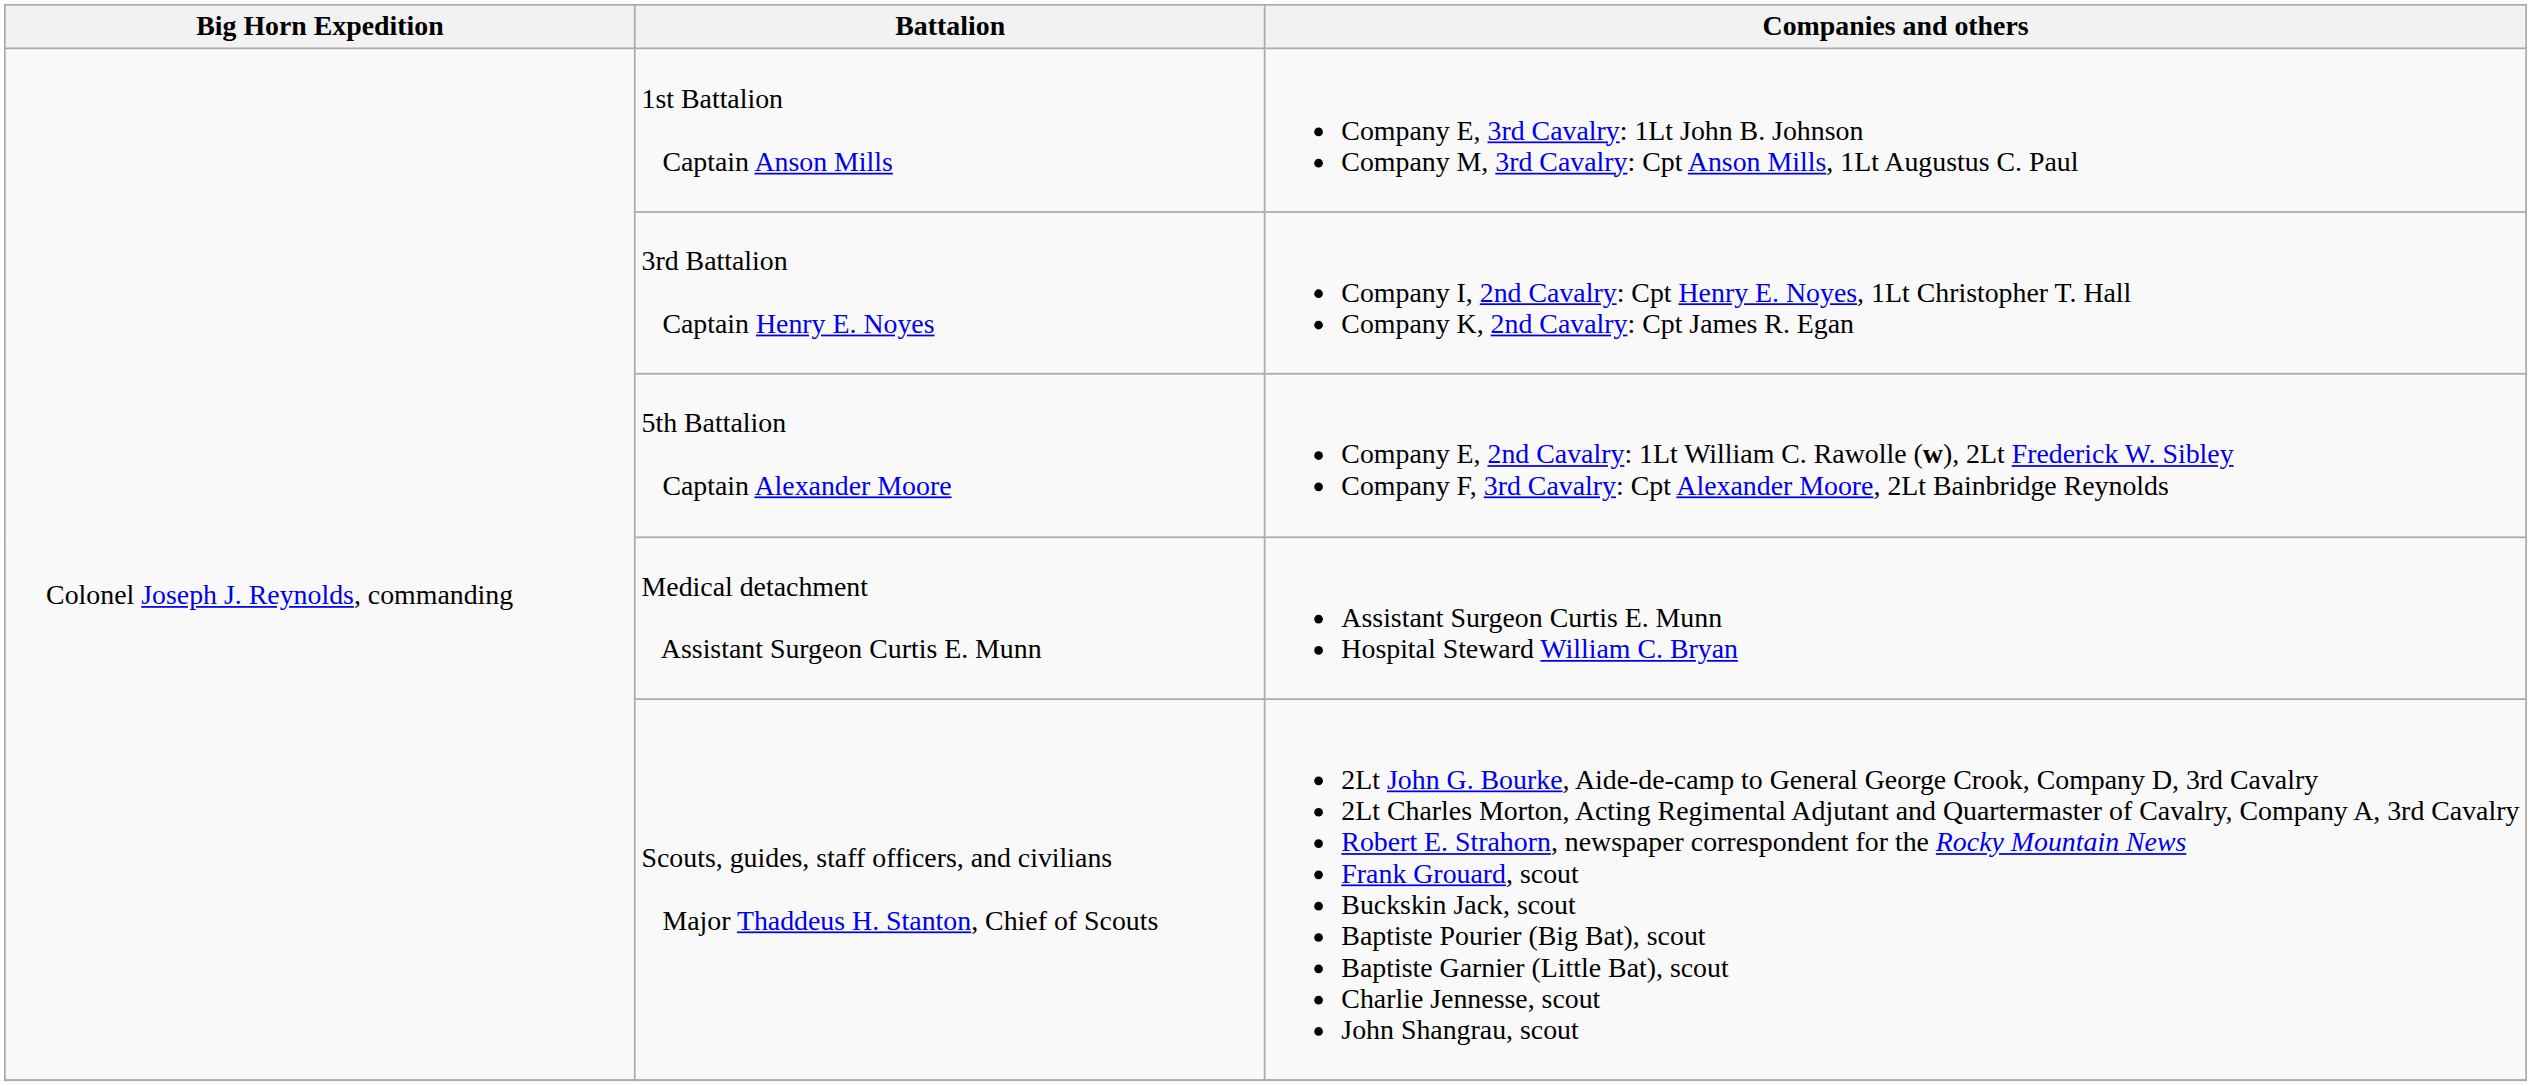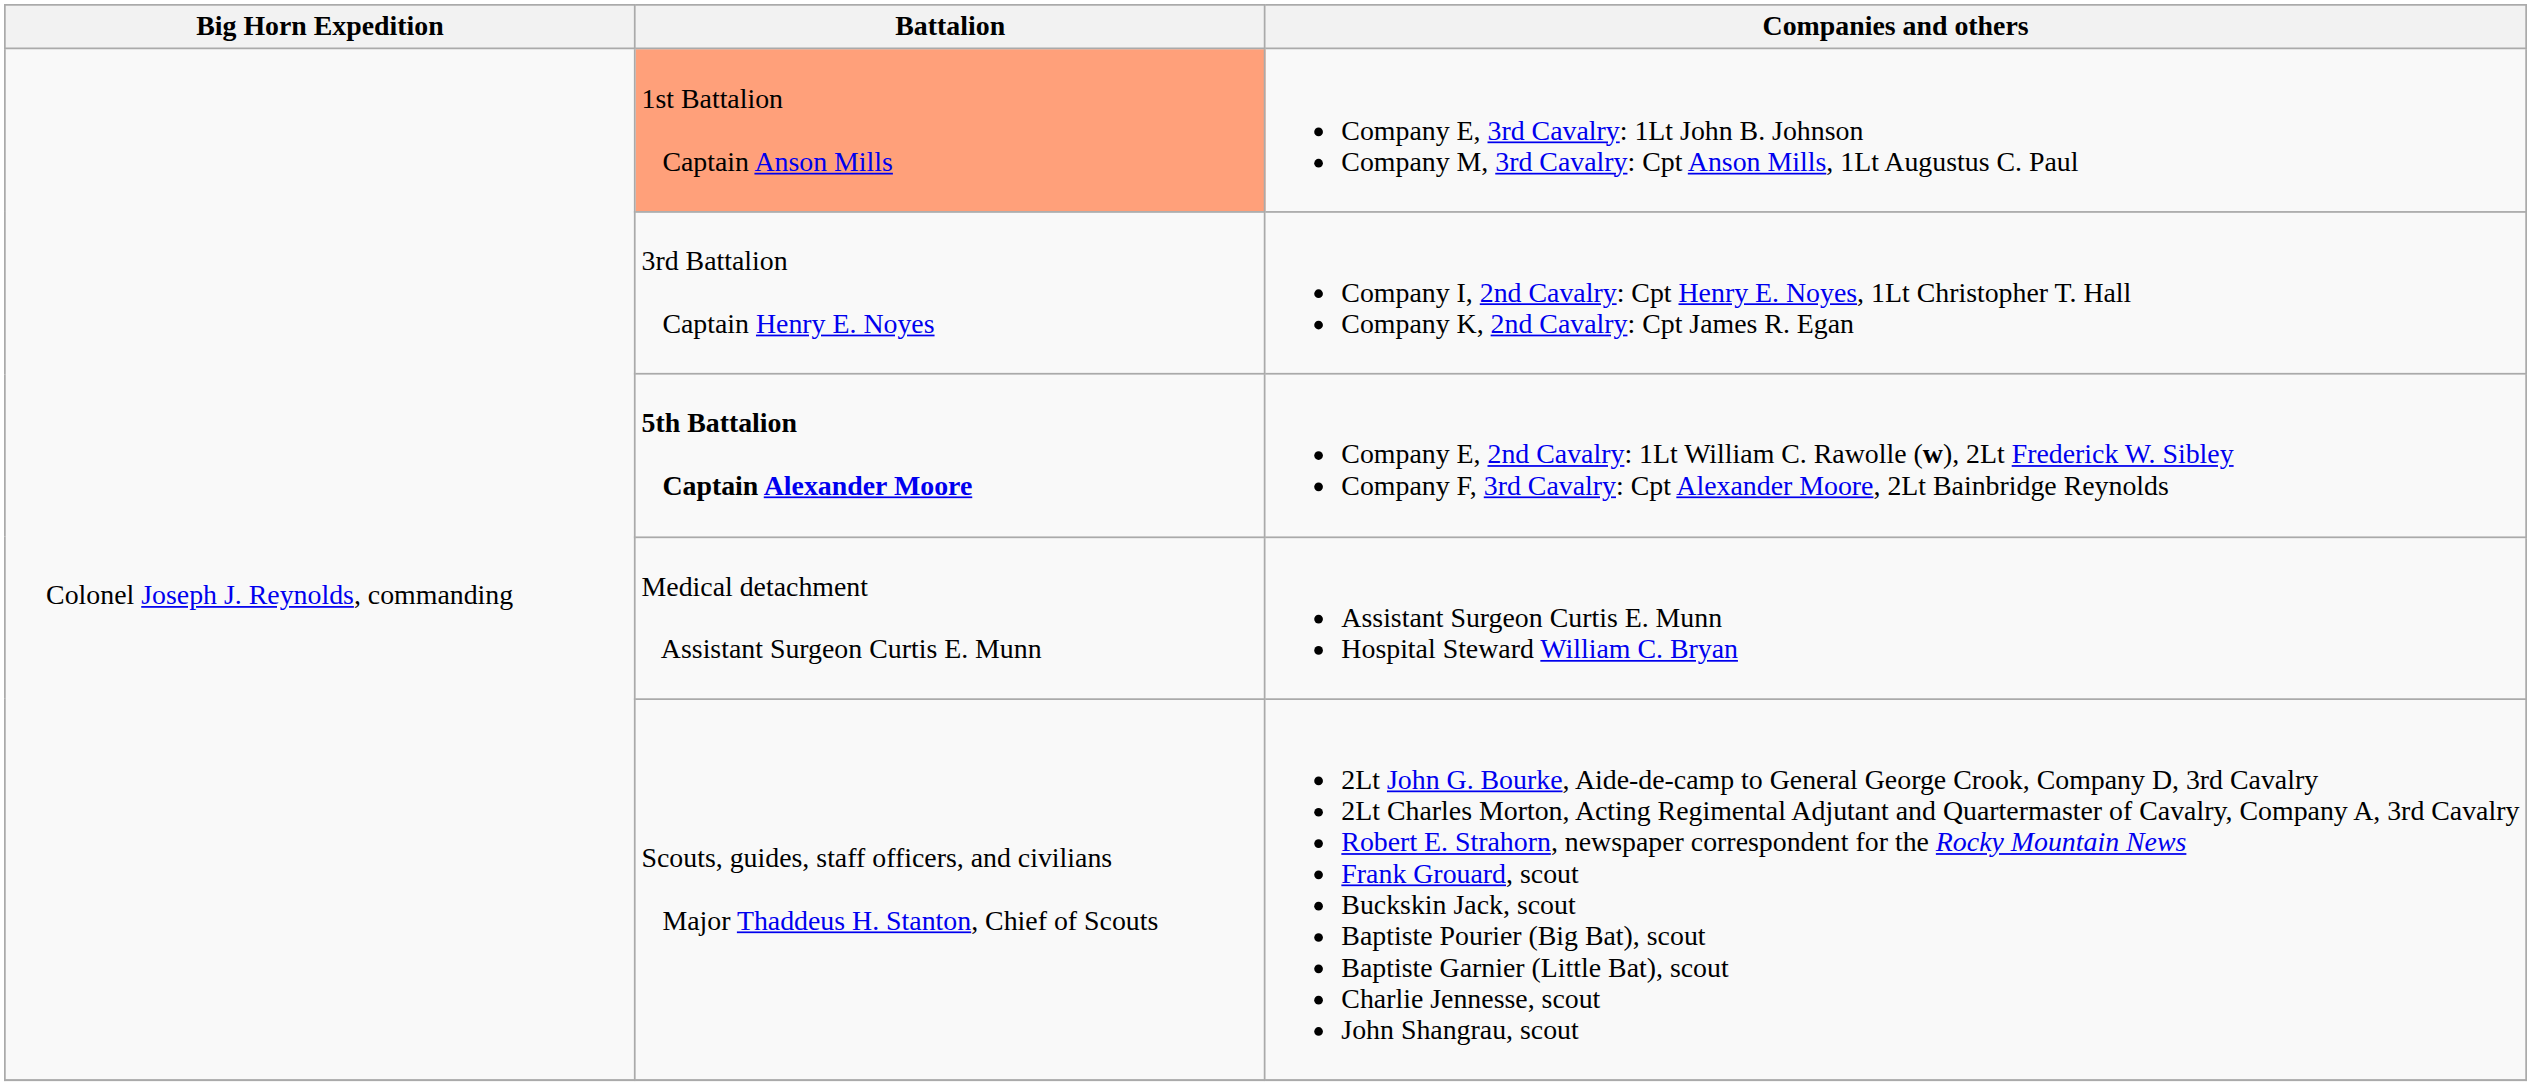(767, 129) no background -> (767, 129) lightsalmon background
(797, 454) normal -> (807, 454) bold
